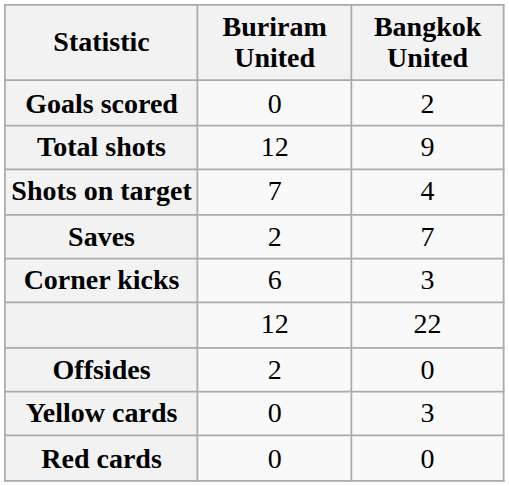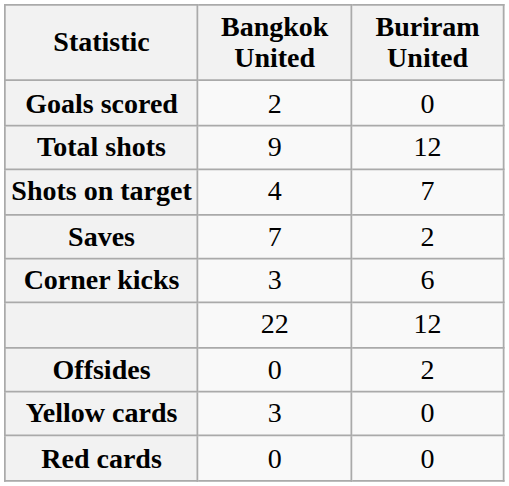columns swapped: (275, 42) <-> (428, 42)
